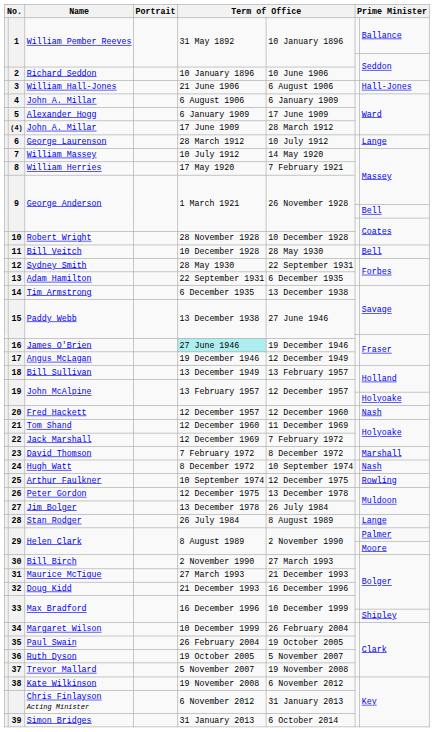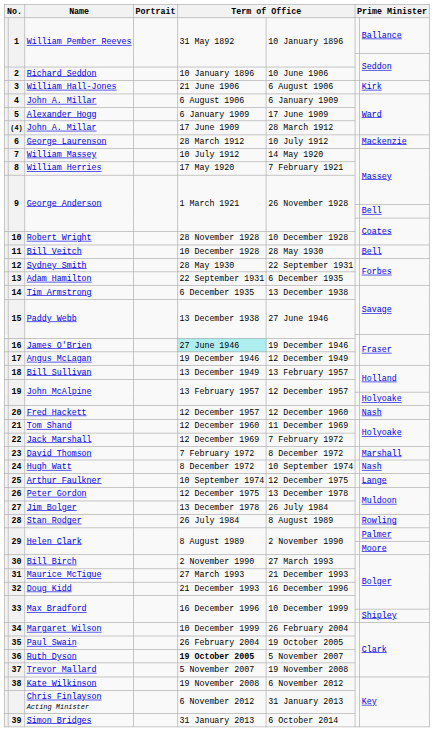(387, 87) Hall-Jones -> (372, 87) Kirk
(374, 141) Lange -> (384, 141) Mackenzie
(379, 480) Rowling -> (374, 480) Lange
(374, 521) Lange -> (379, 521) Rowling
(217, 656) normal -> (217, 656) bold
